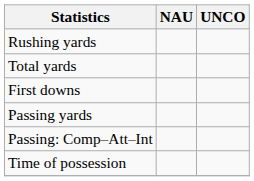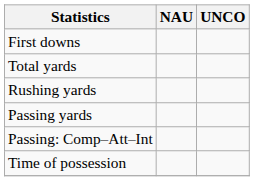rows swapped: (44, 90) <-> (52, 41)
